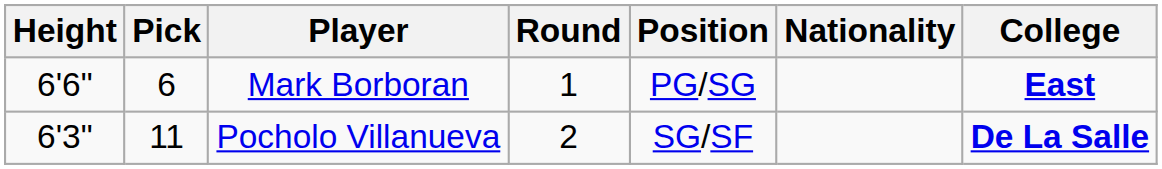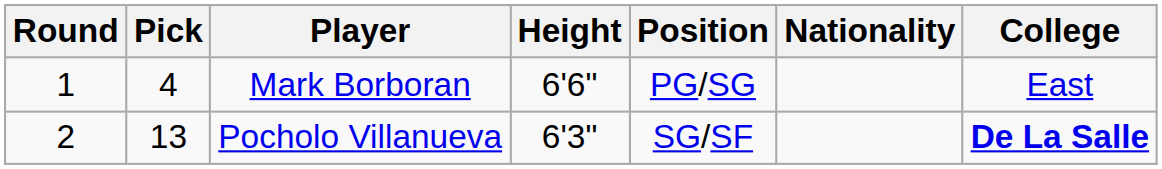columns swapped: (569, 31) <-> (65, 31)
(167, 84) 6 -> (168, 84) 4
(1060, 84) bold -> (1060, 84) normal
(167, 137) 11 -> (168, 137) 13
